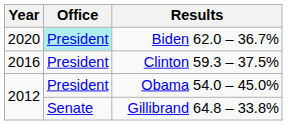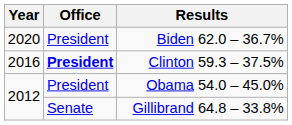(78, 39) paleturquoise background -> (78, 39) no background
(78, 62) normal -> (80, 62) bold
